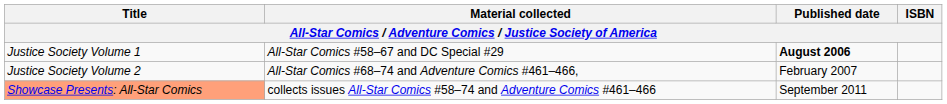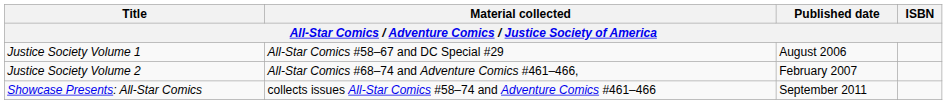(815, 52) bold -> (813, 52) normal
(105, 90) lightsalmon background -> (105, 90) no background
